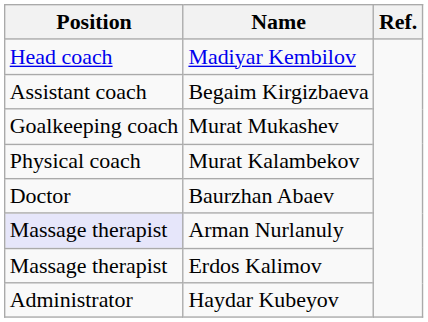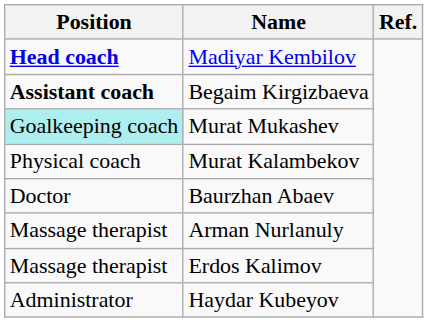(61, 56) normal -> (64, 56) bold
(78, 91) normal -> (82, 91) bold
(94, 126) no background -> (94, 126) paleturquoise background
(89, 230) lavender background -> (89, 230) no background
